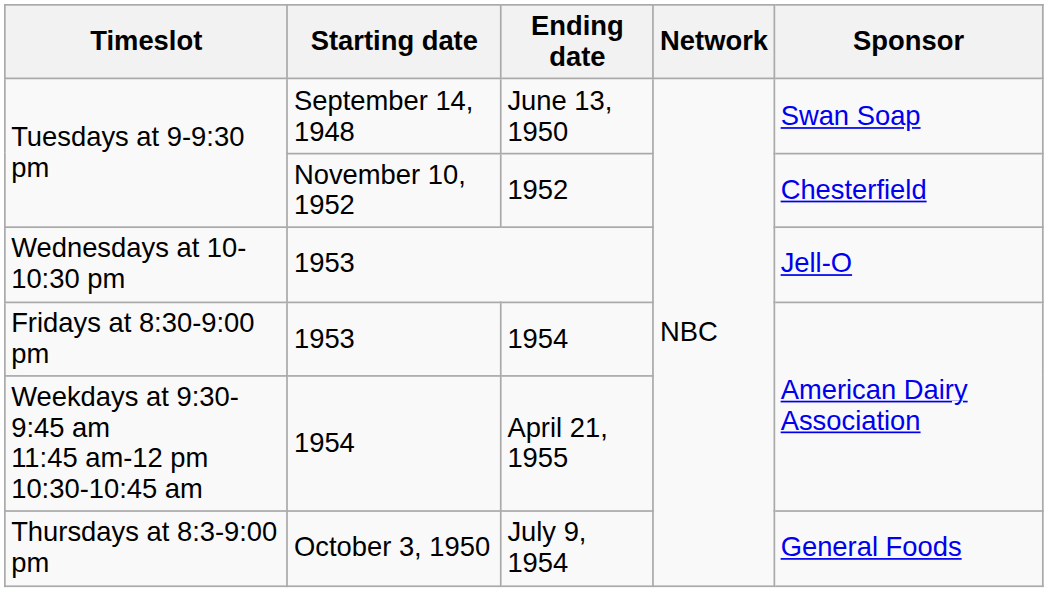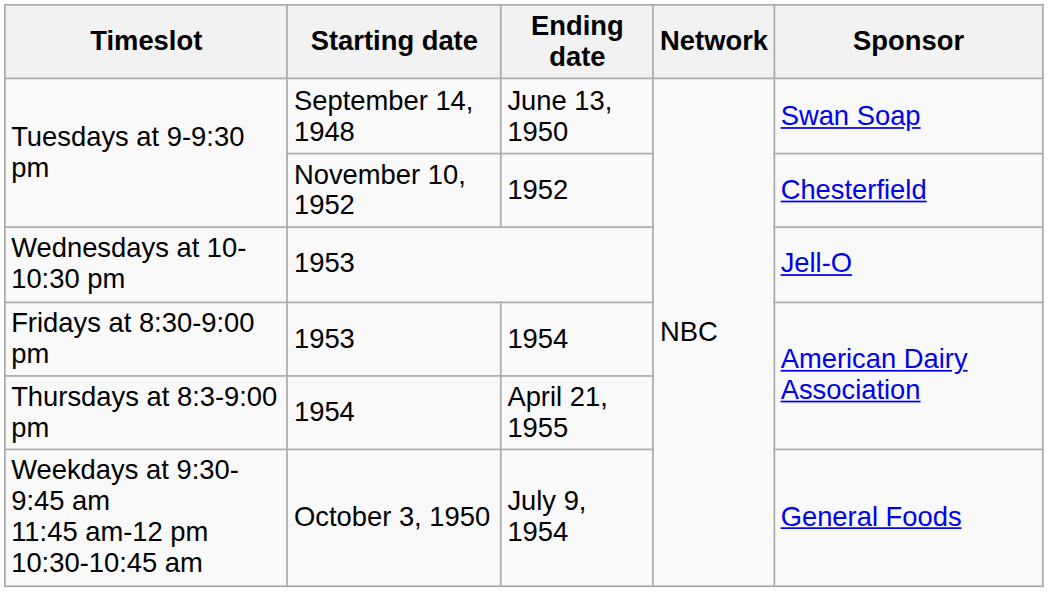(125, 443) Weekdays at 9:30-9:45 am 11:45 am-12 pm 10:30-10:45 am -> (144, 412) Thursdays at 8:3-9:00 pm
(144, 548) Thursdays at 8:3-9:00 pm -> (125, 517) Weekdays at 9:30-9:45 am 11:45 am-12 pm 10:30-10:45 am
